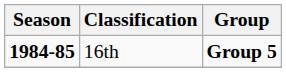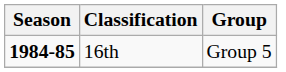(242, 51) bold -> (239, 51) normal
